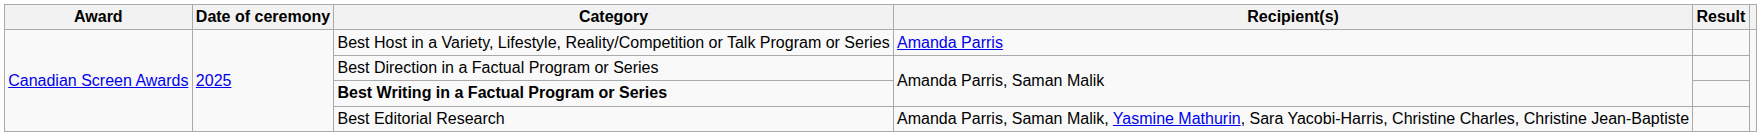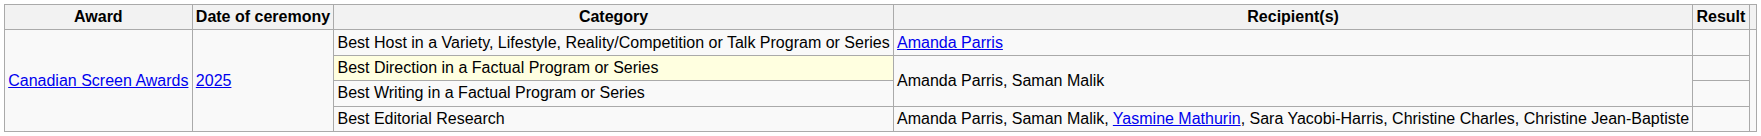(498, 67) no background -> (498, 67) lightyellow background
(502, 93) bold -> (491, 93) normal
